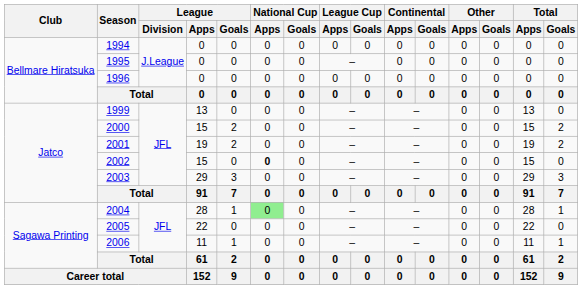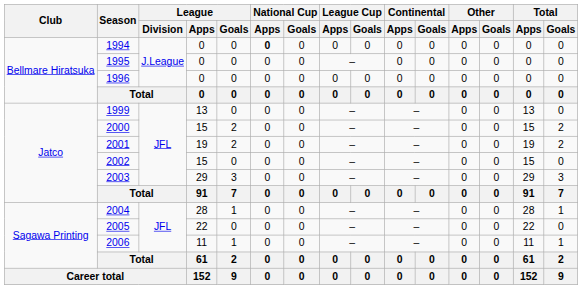(267, 45) normal -> (267, 45) bold
(267, 161) bold -> (267, 161) normal
(267, 210) lightgreen background -> (267, 210) no background
